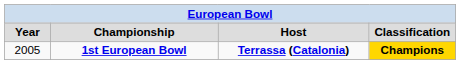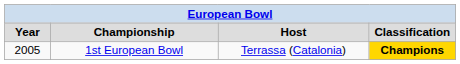(134, 51) bold -> (134, 51) normal
(293, 51) bold -> (293, 51) normal
